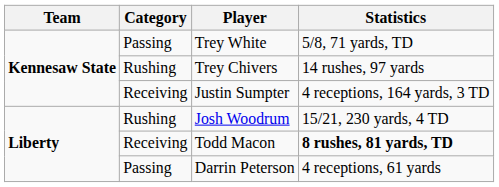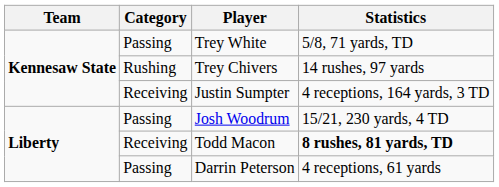(150, 118) Rushing -> (147, 118) Passing
